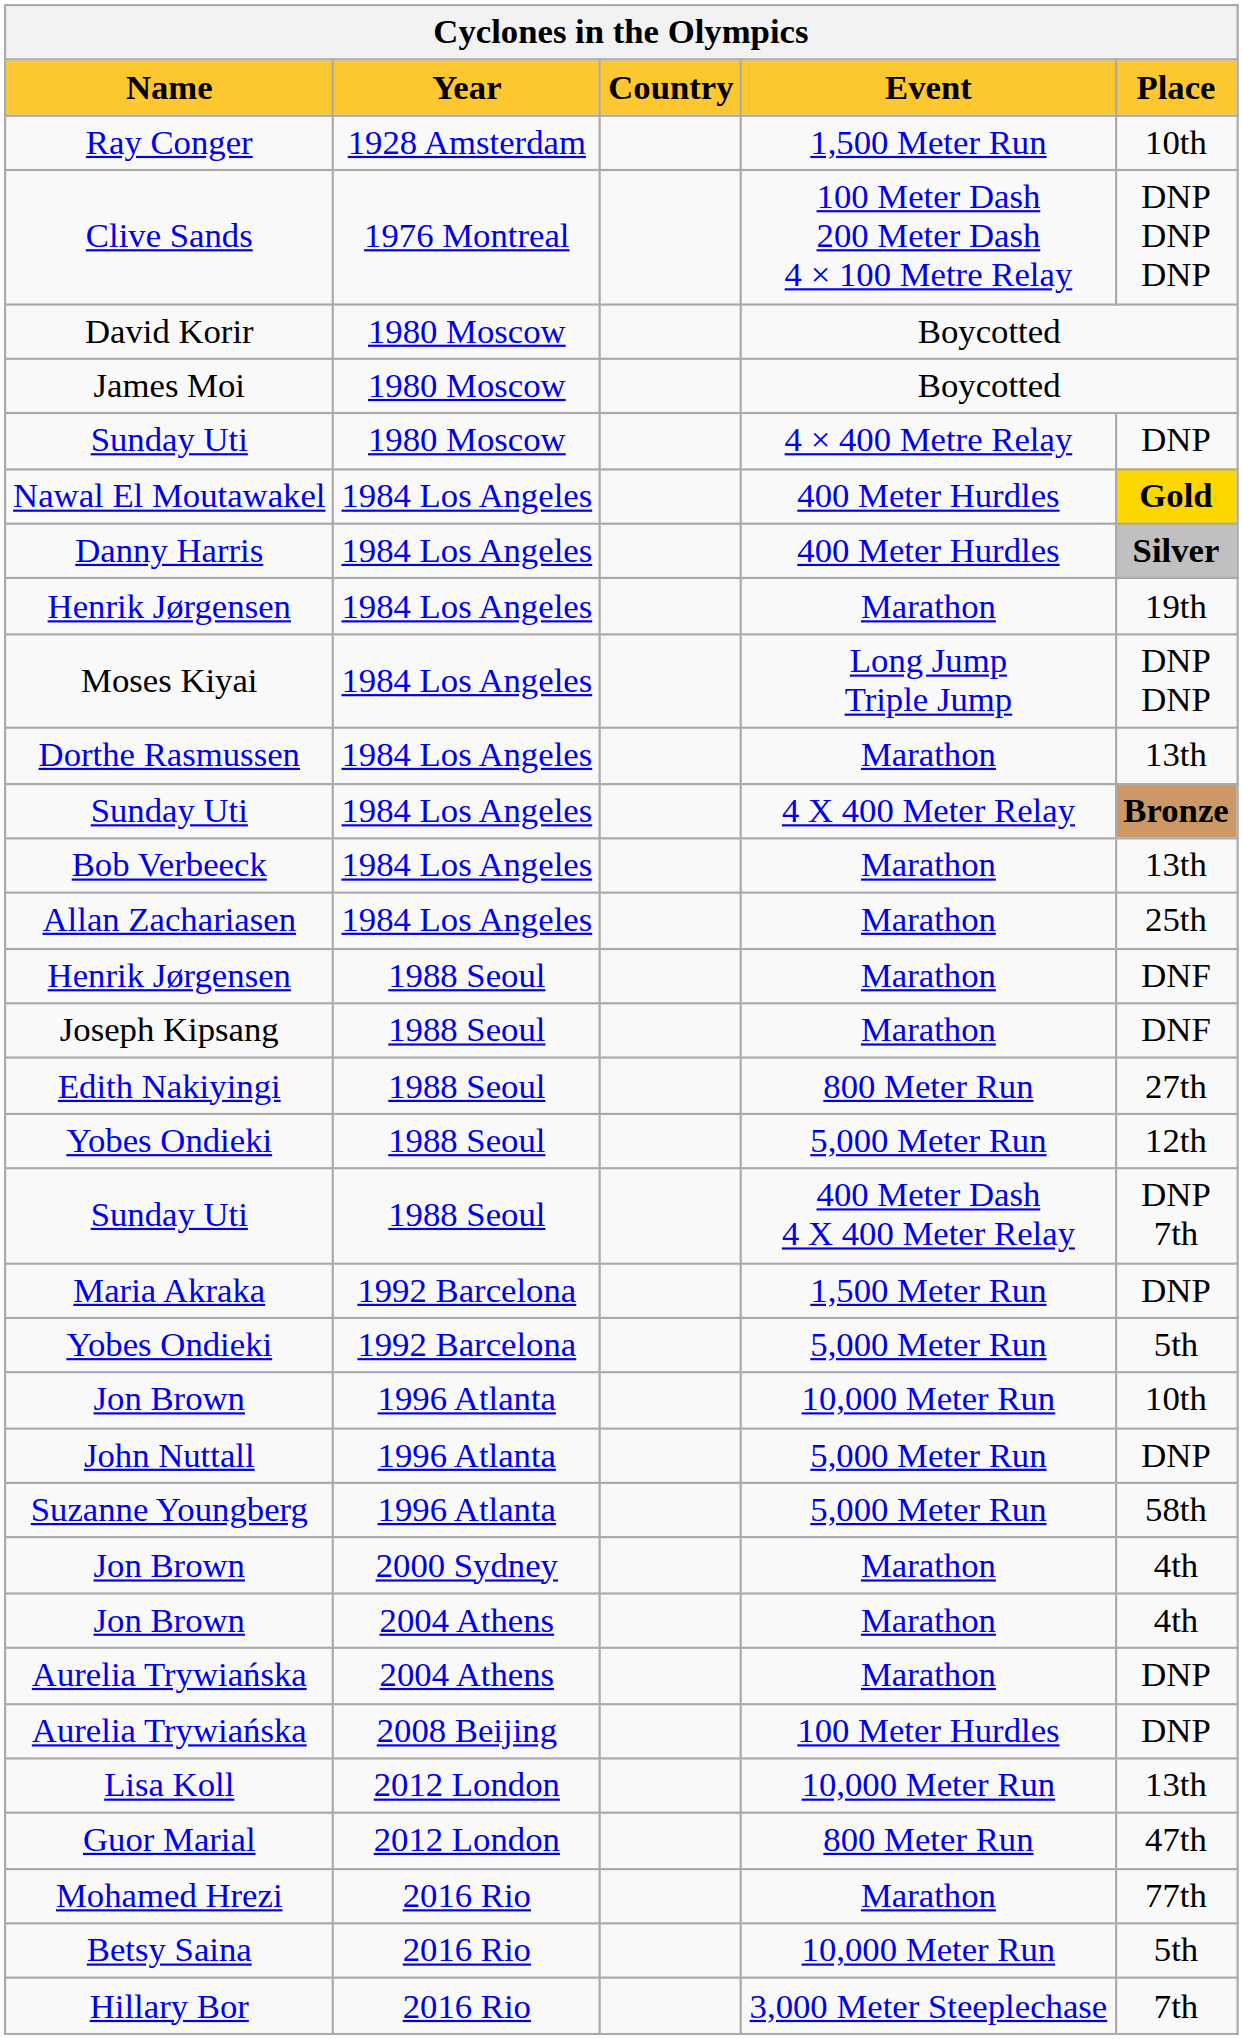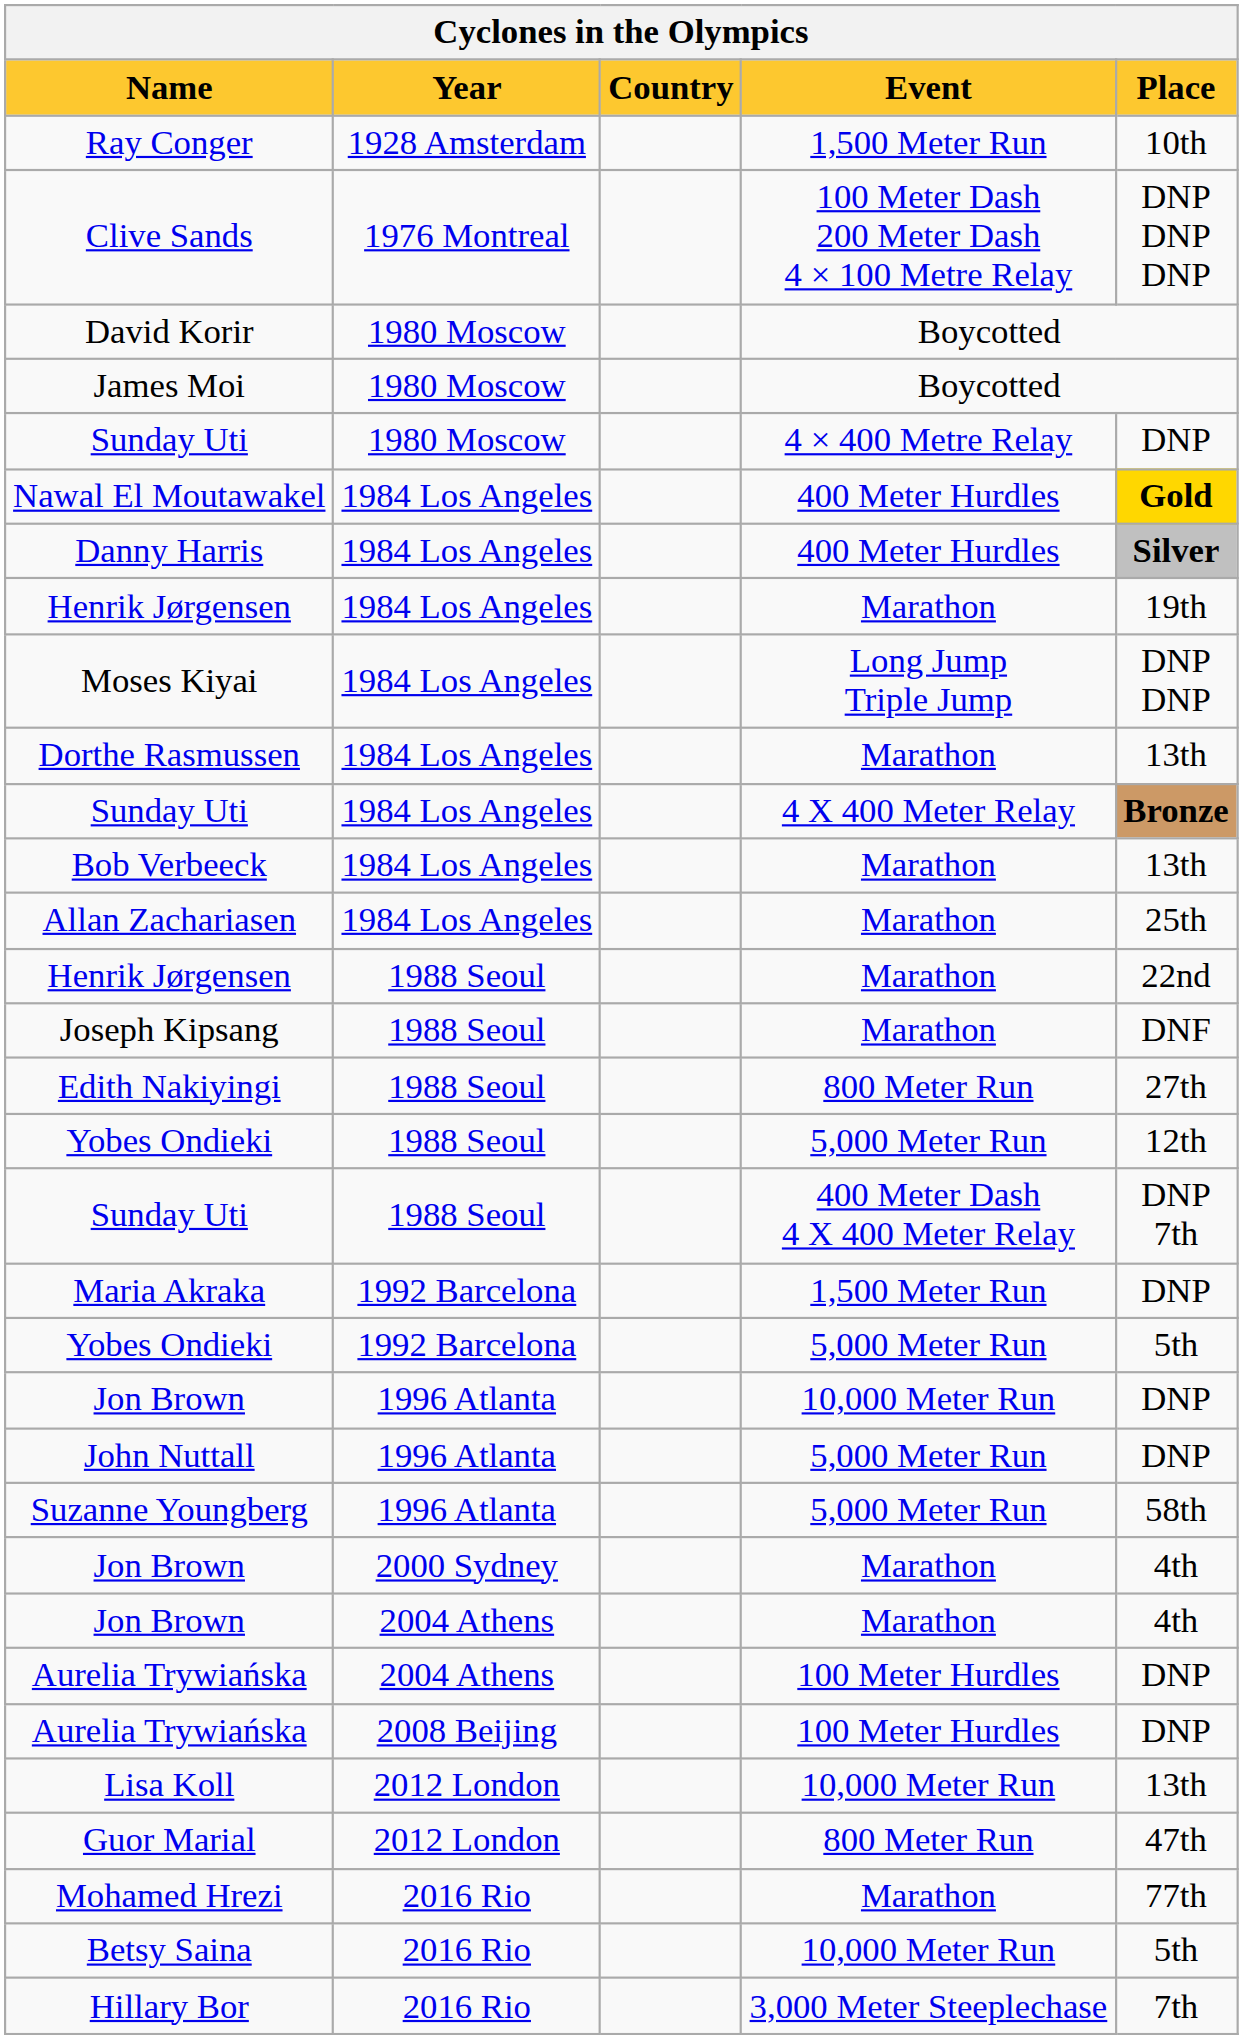(1176, 975) DNF -> (1176, 975) 22nd
(1176, 1399) 10th -> (1176, 1399) DNP
(928, 1674) Marathon -> (928, 1674) 100 Meter Hurdles
